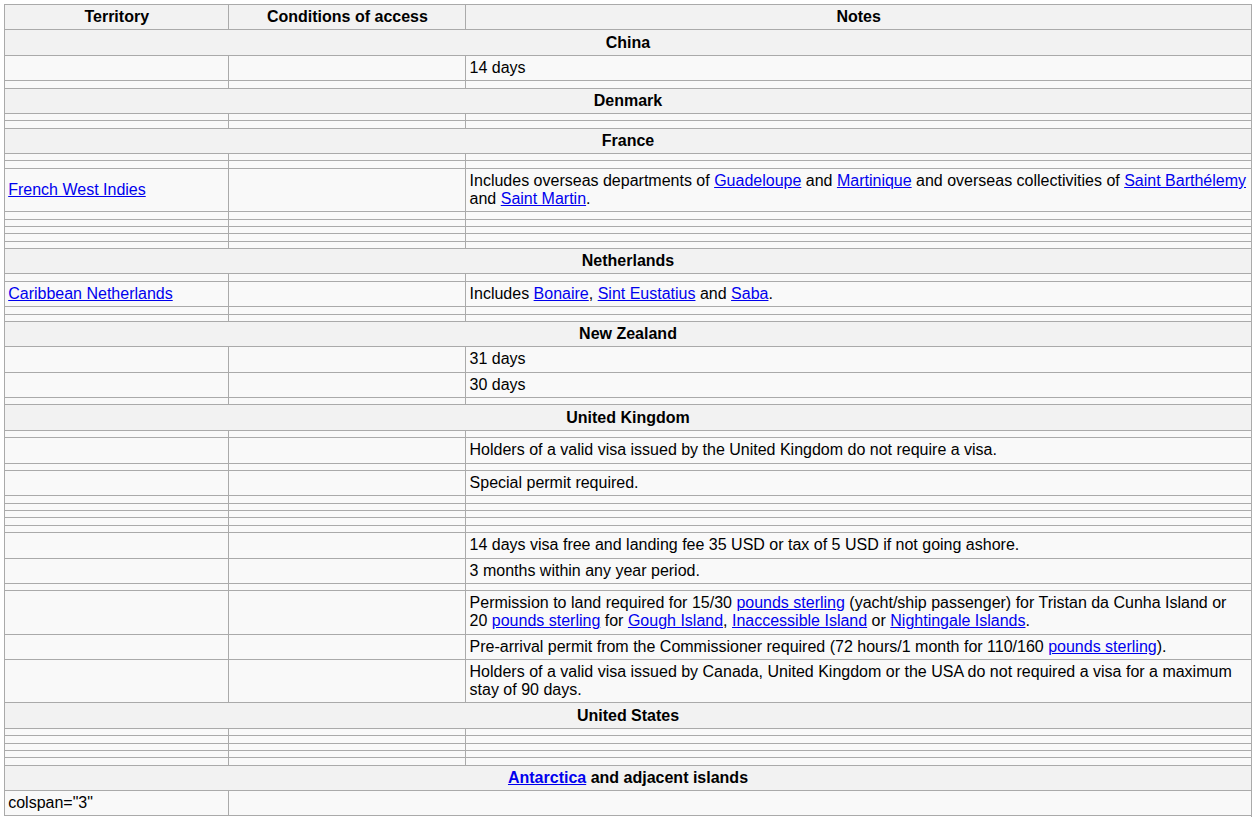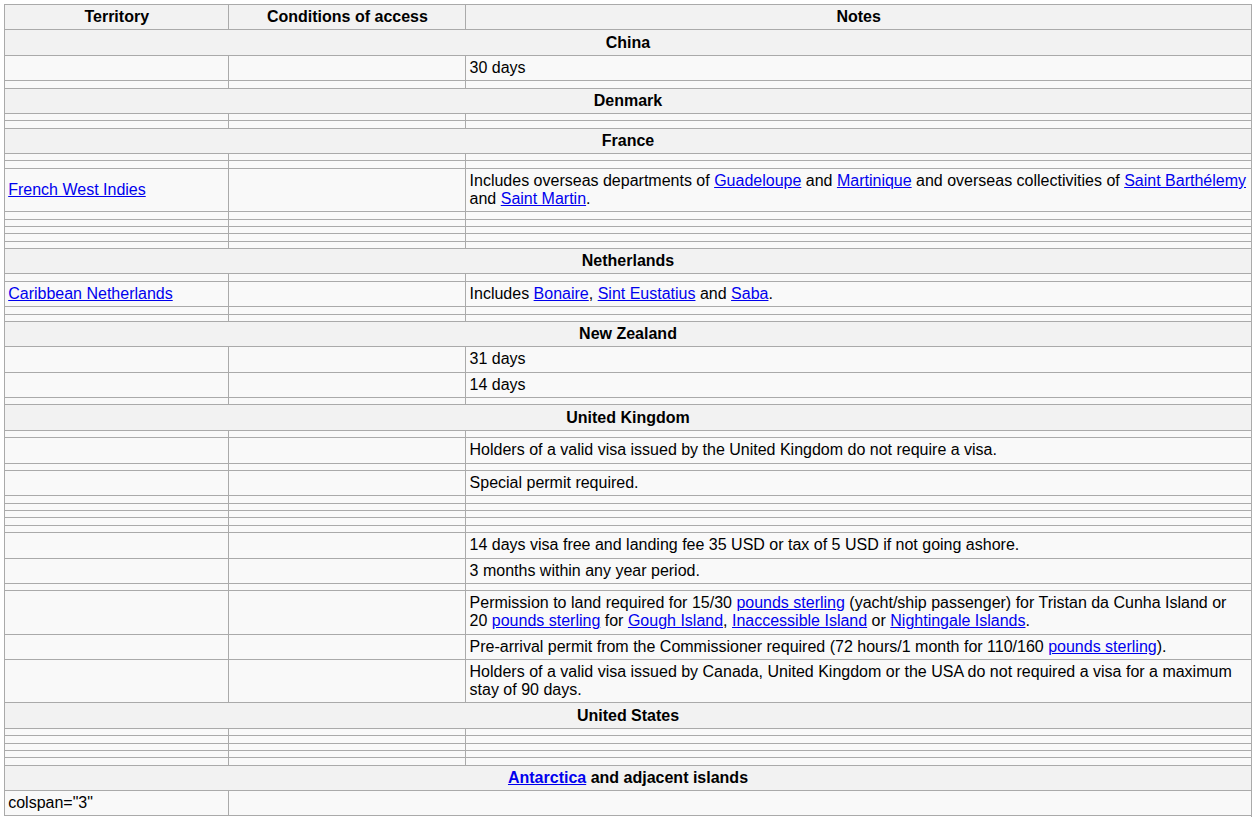rows swapped: (117, 68) <-> (117, 385)
